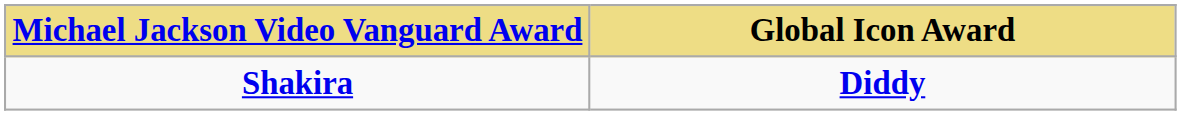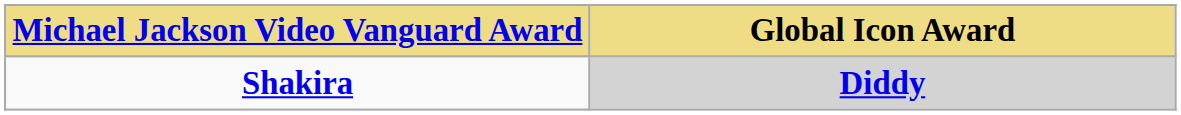(882, 82) no background -> (882, 82) lightgrey background
